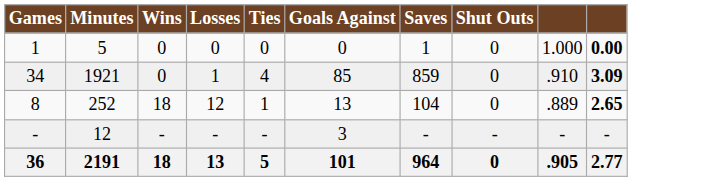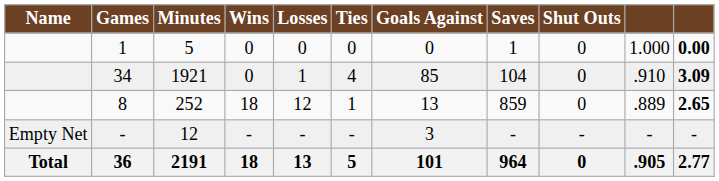+ column: (48, 18)
(426, 76) 859 -> (513, 76) 104
(426, 104) 104 -> (513, 104) 859
